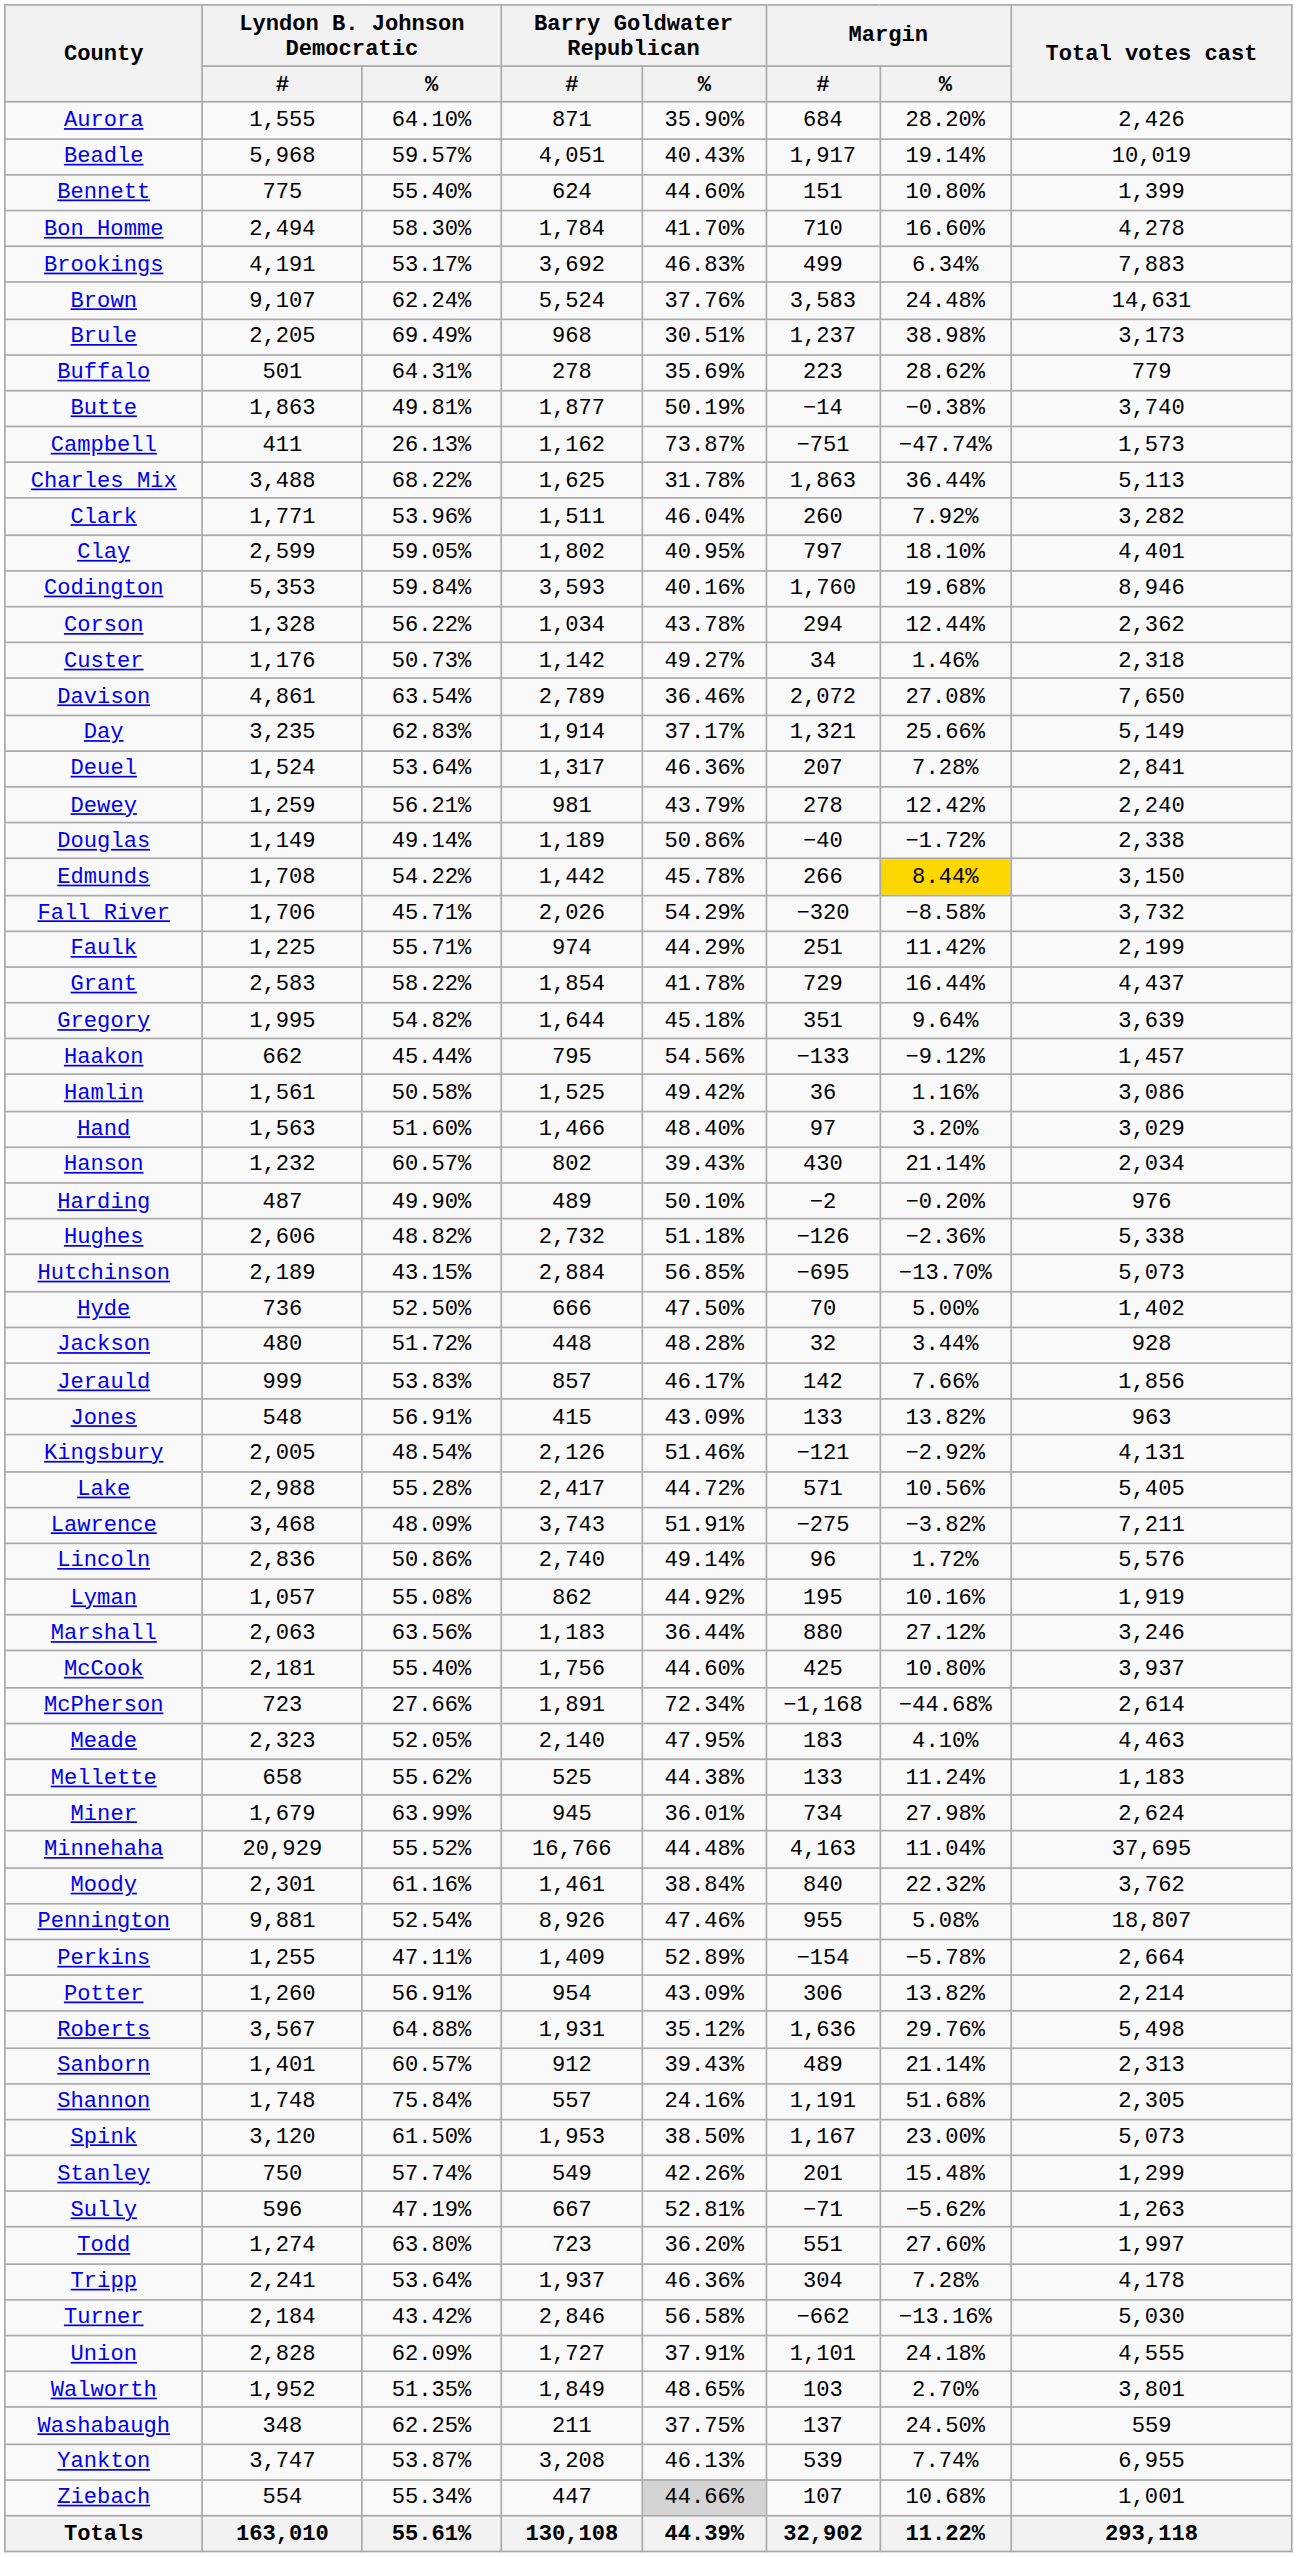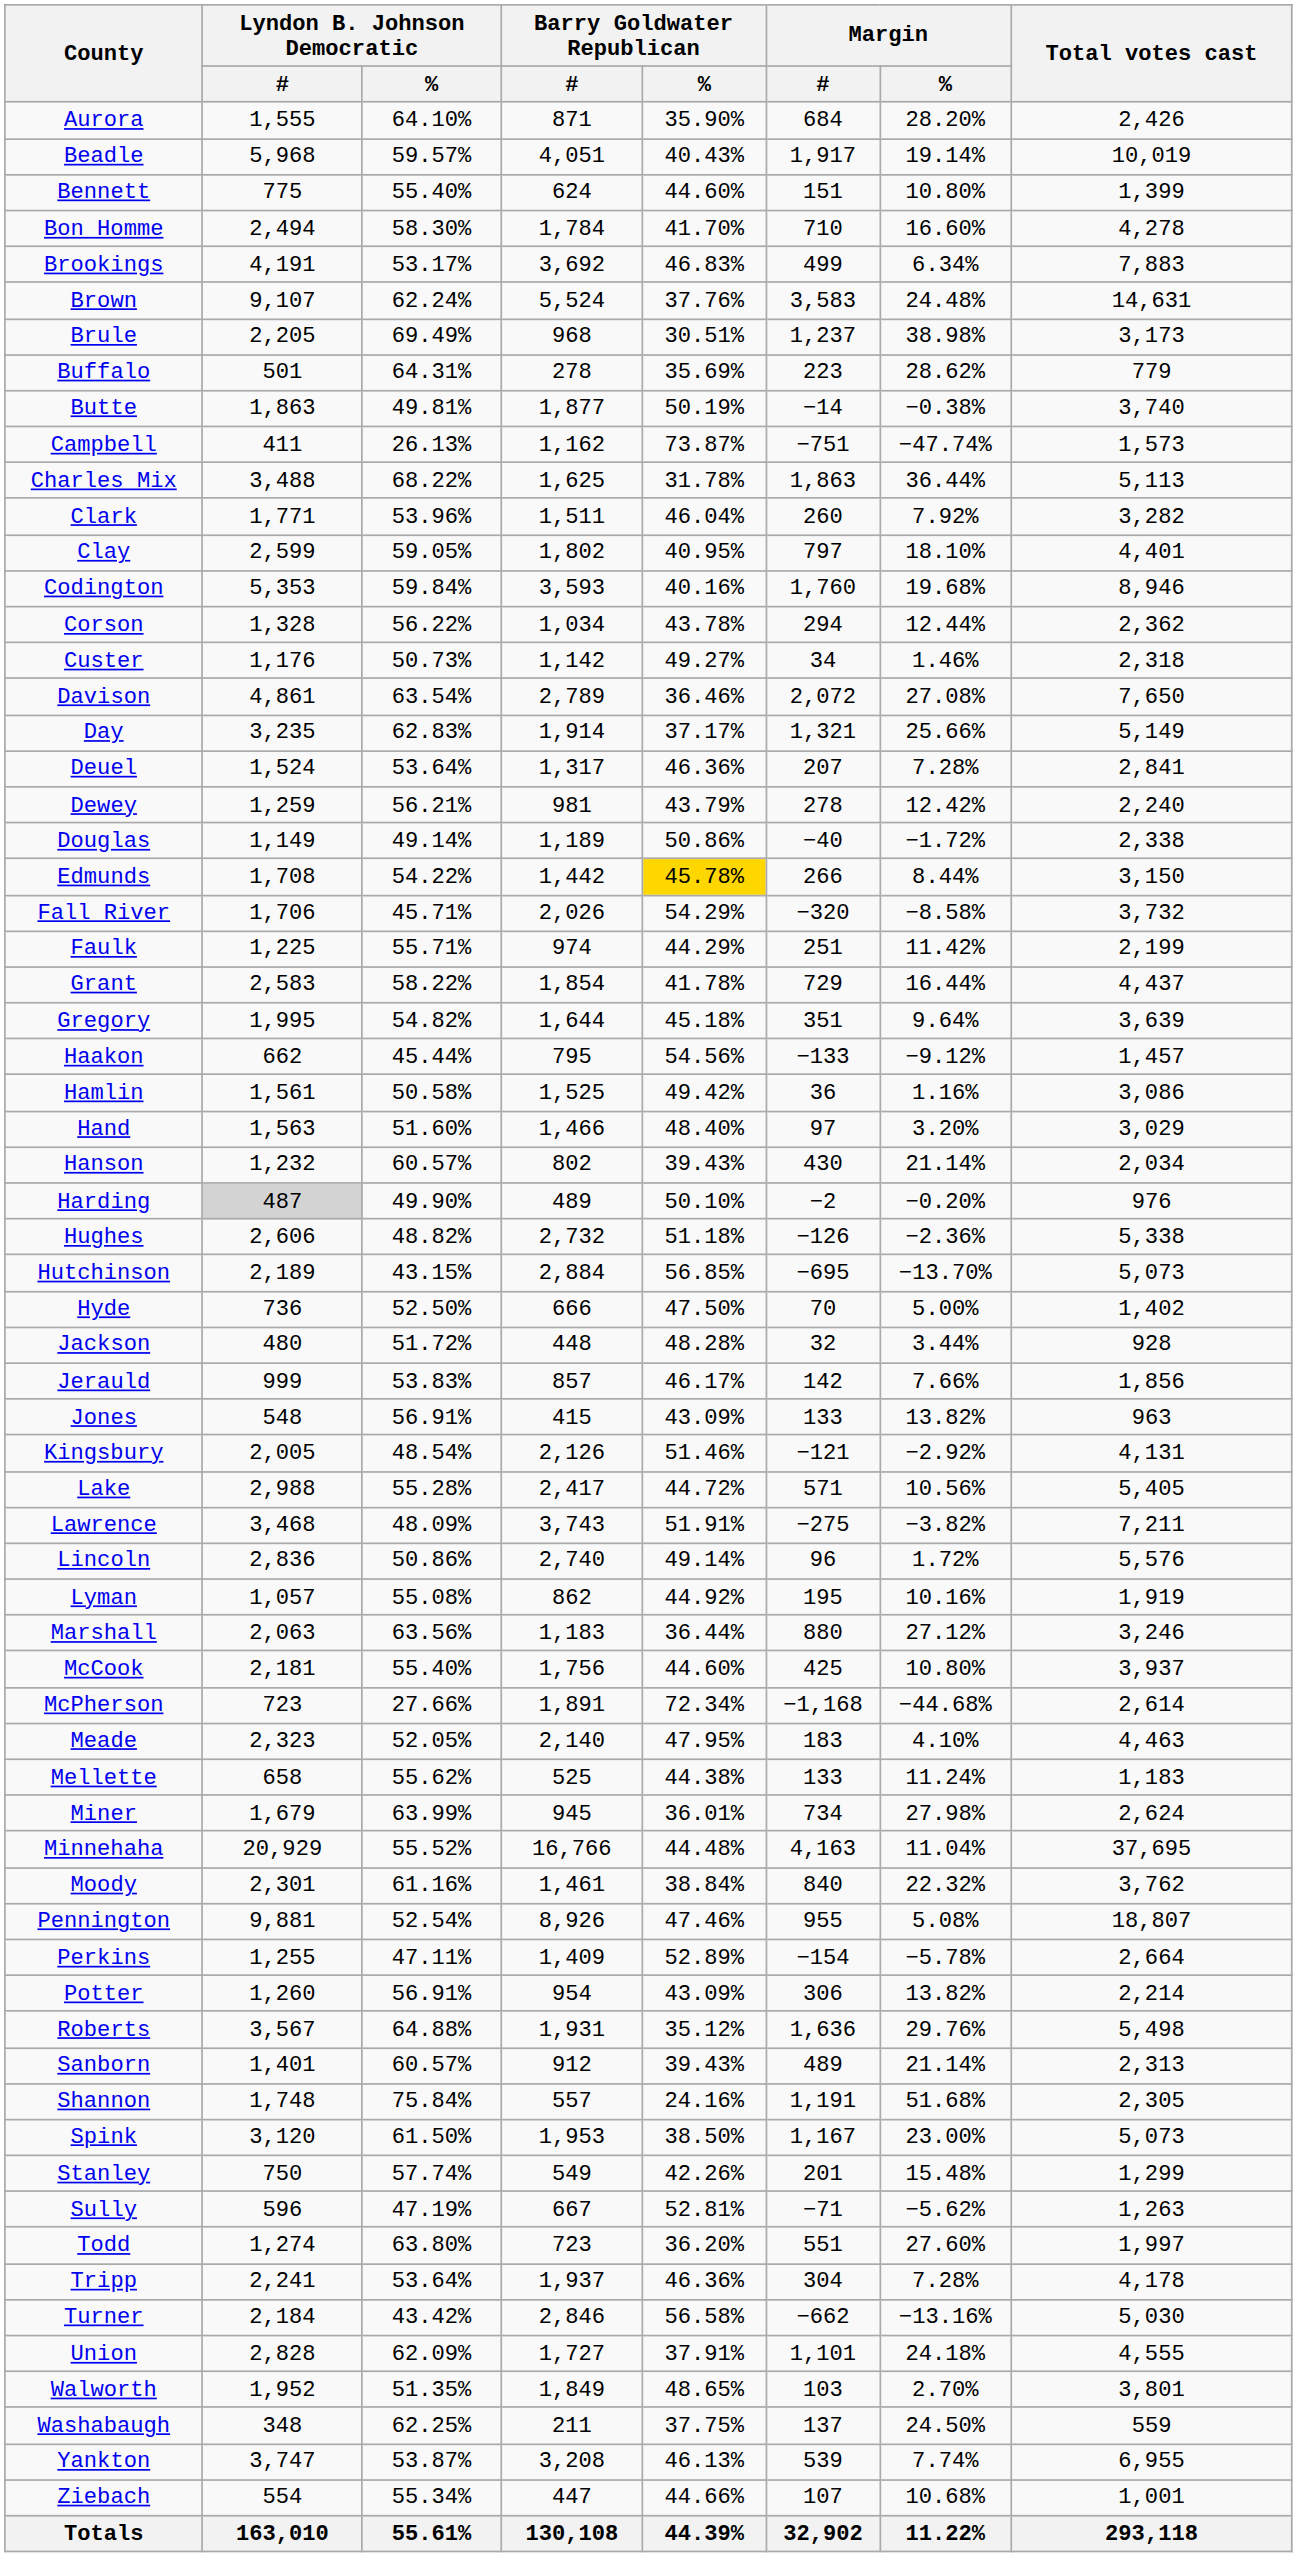(704, 877) no background -> (704, 877) gold background
(945, 877) gold background -> (945, 877) no background
(282, 1201) no background -> (282, 1201) lightgrey background
(704, 2498) lightgrey background -> (704, 2498) no background
